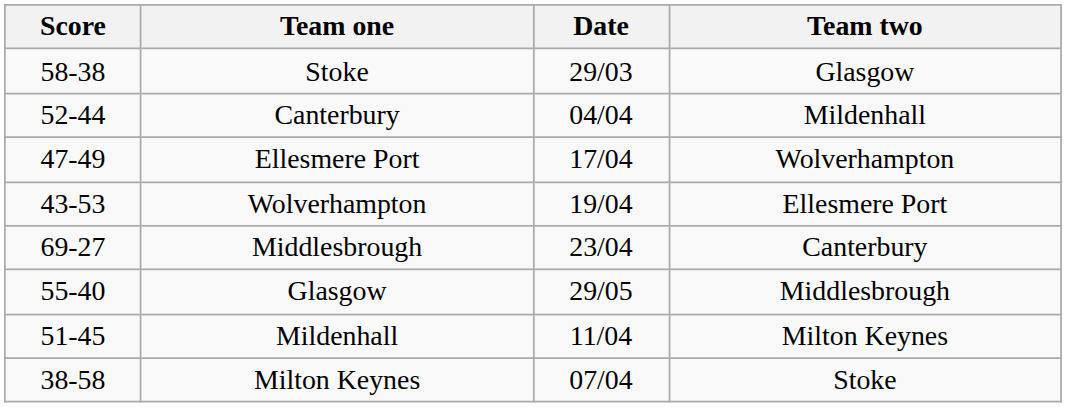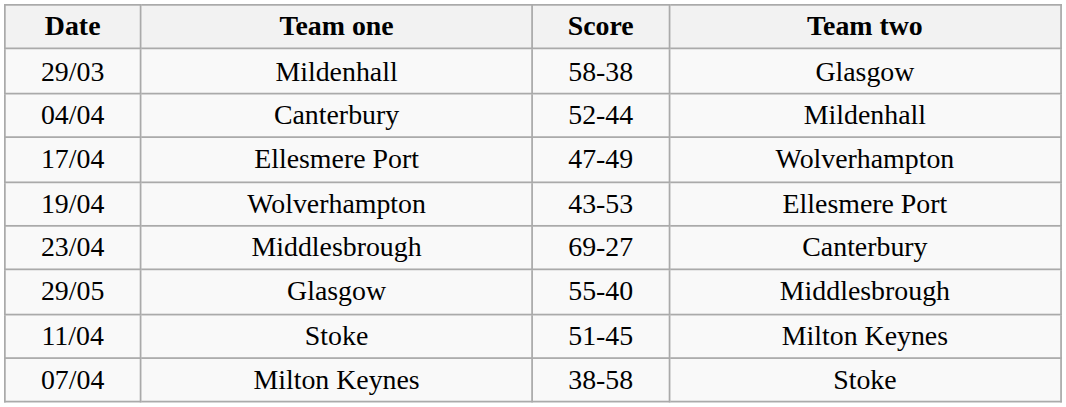columns swapped: (601, 26) <-> (73, 26)
(337, 70) Stoke -> (337, 70) Mildenhall
(337, 335) Mildenhall -> (337, 335) Stoke
